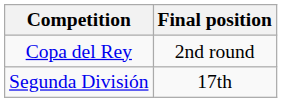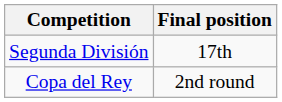rows swapped: (79, 81) <-> (79, 50)
